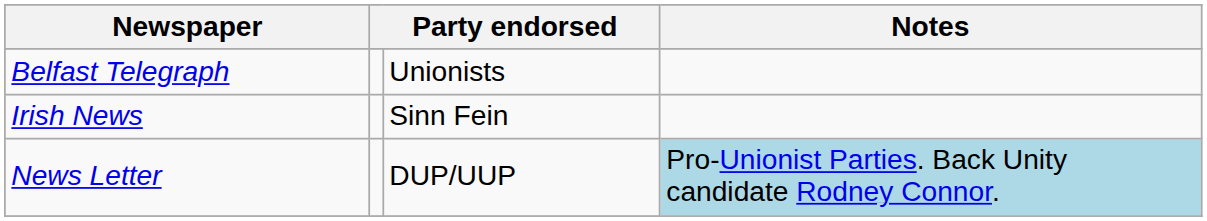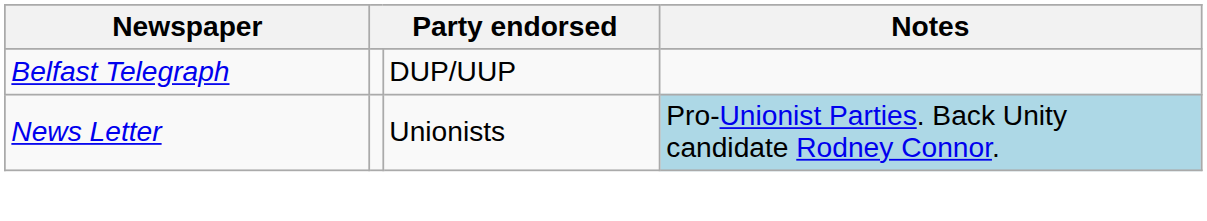(447, 71) Unionists -> (453, 71) DUP/UUP
- row: (77, 116)
(453, 176) DUP/UUP -> (447, 131) Unionists
